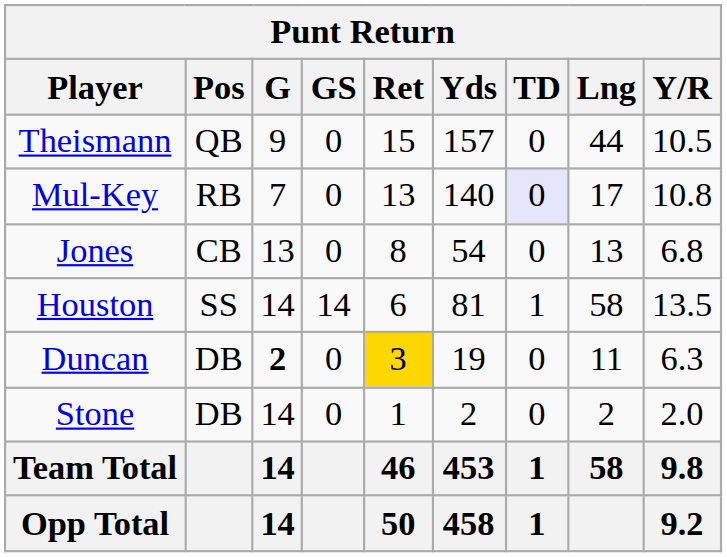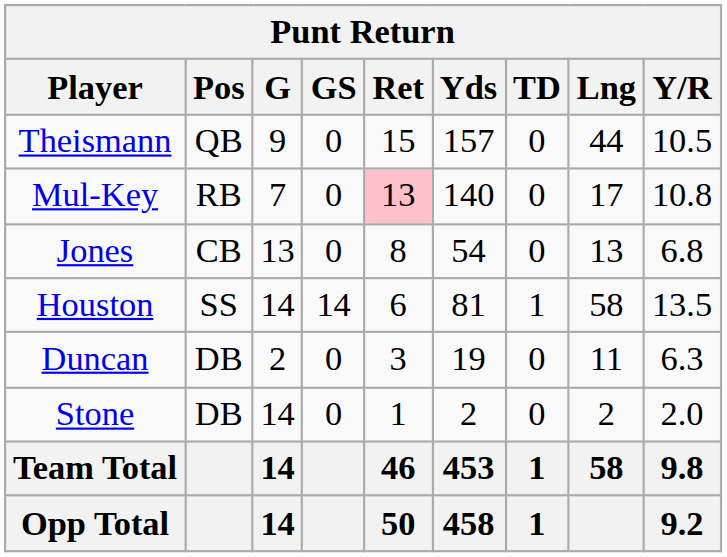(398, 195) no background -> (398, 195) pink background
(537, 195) lavender background -> (537, 195) no background
(278, 359) bold -> (278, 359) normal
(398, 359) gold background -> (398, 359) no background
